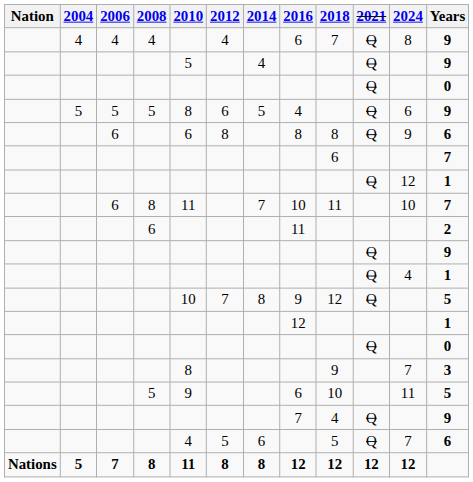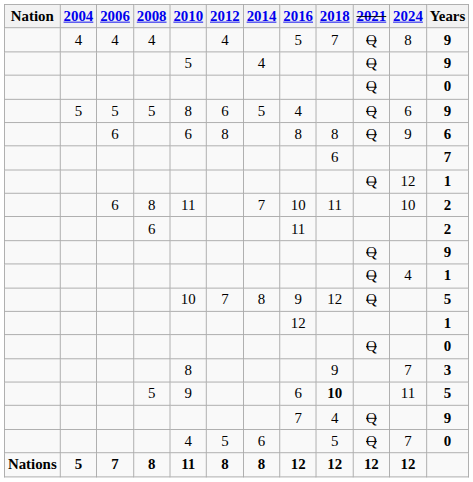(298, 39) 6 -> (298, 39) 5
(447, 205) 7 -> (447, 205) 2
(335, 393) normal -> (335, 393) bold
(447, 441) 6 -> (447, 441) 0
